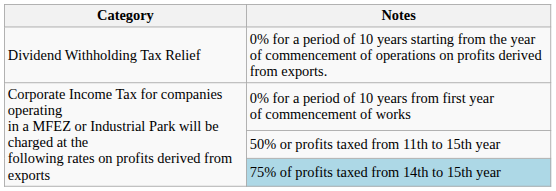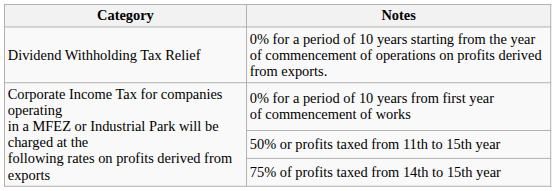(375, 172) lightblue background -> (375, 172) no background
